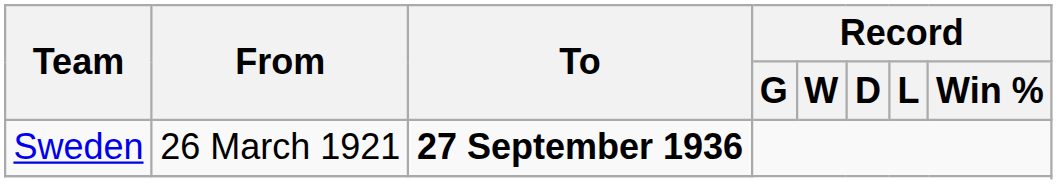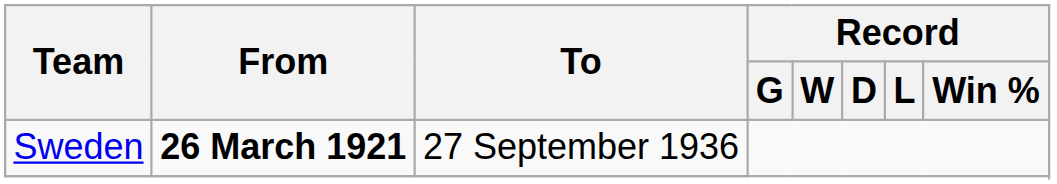(280, 147) normal -> (283, 147) bold
(580, 147) bold -> (581, 147) normal
